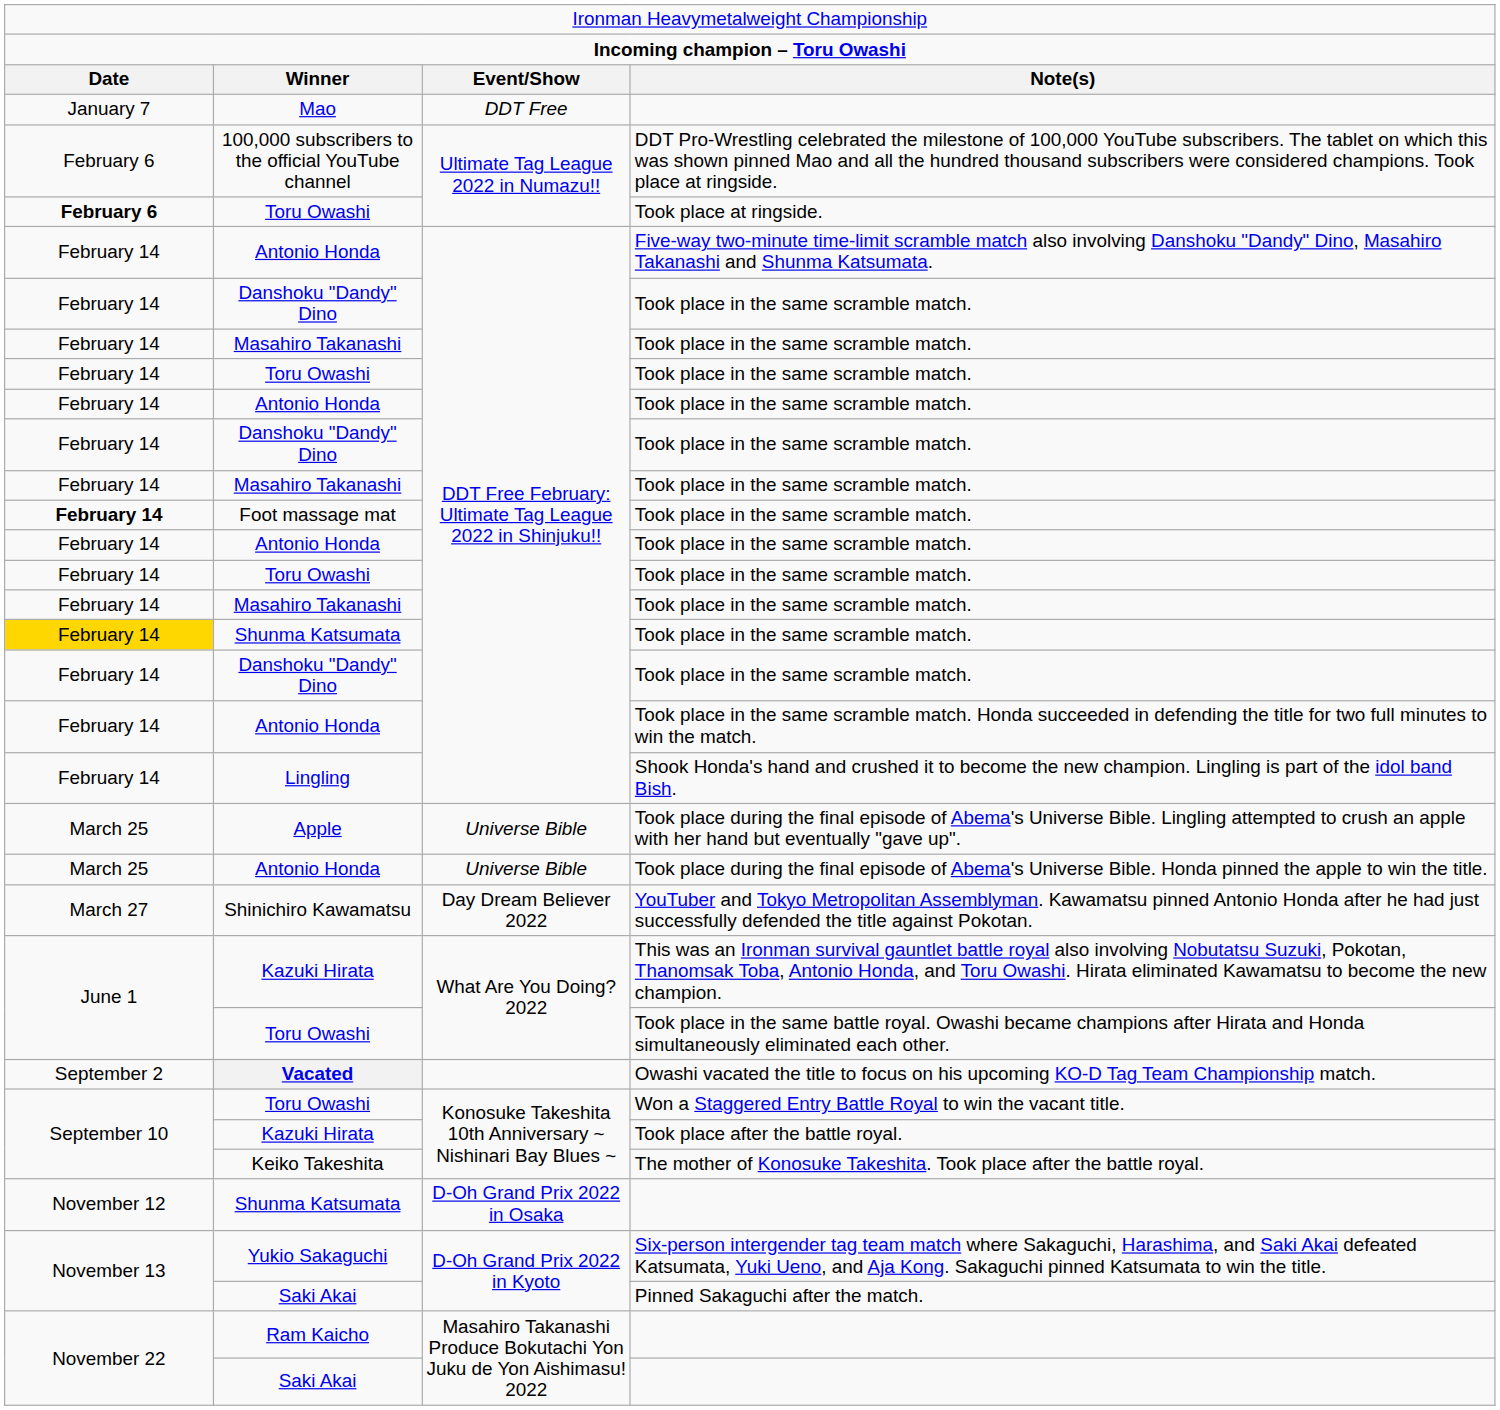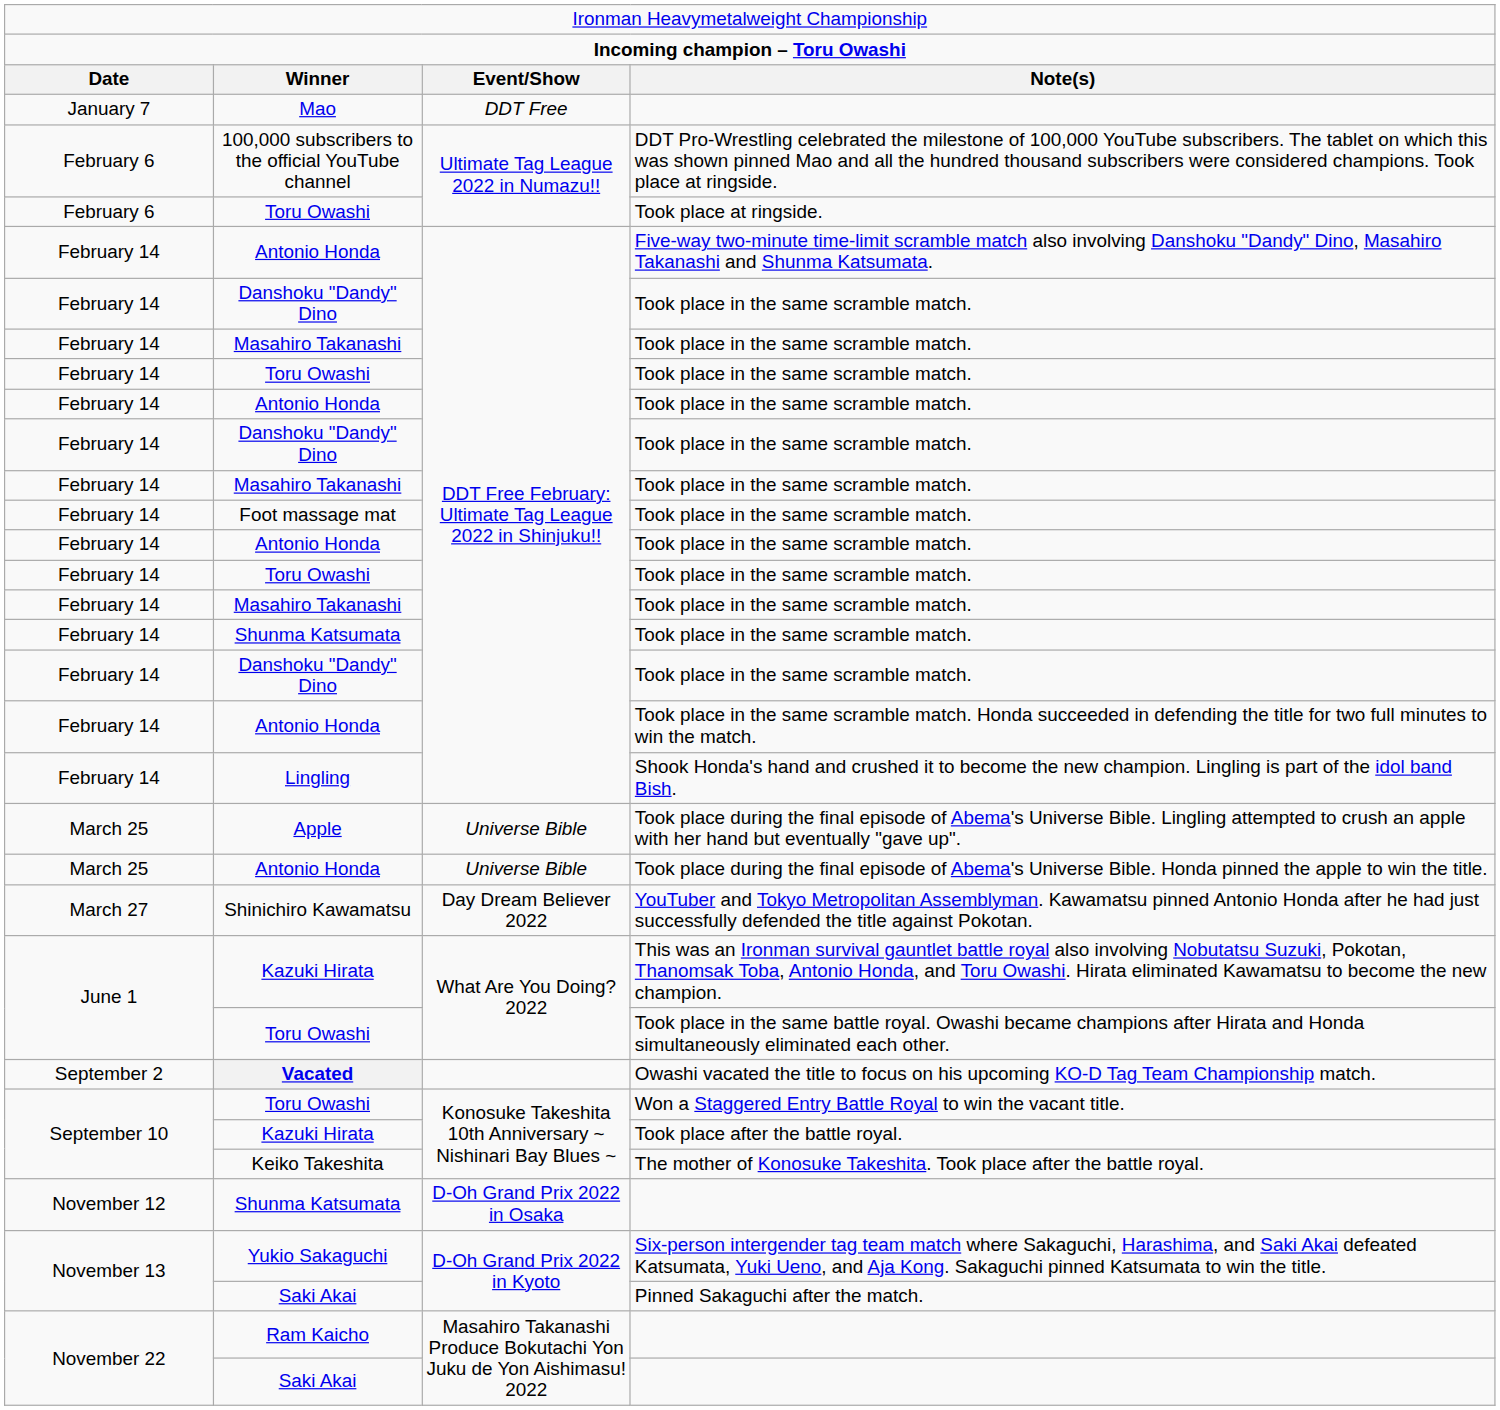(109, 211) bold -> (109, 211) normal
(109, 514) bold -> (109, 514) normal
(109, 634) gold background -> (109, 634) no background
